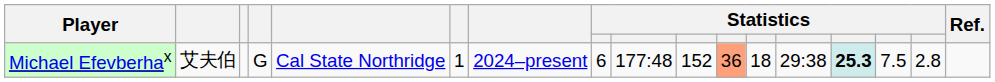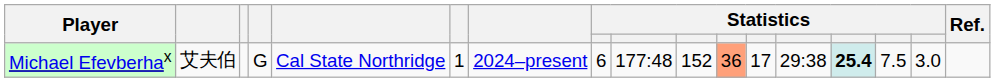(761, 60) 18 -> (761, 60) 17
(853, 60) 25.3 -> (853, 60) 25.4
(928, 60) 2.8 -> (928, 60) 3.0
